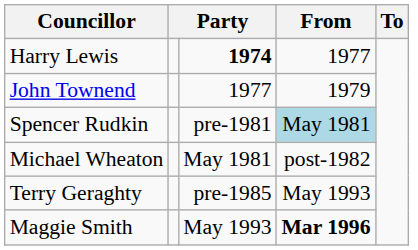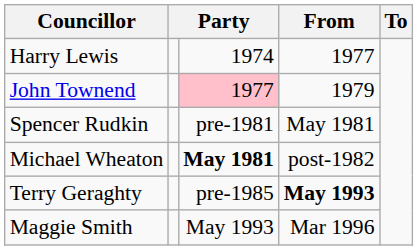(250, 55) bold -> (252, 55) normal
(250, 90) no background -> (252, 90) pink background
(326, 124) lightblue background -> (330, 124) no background
(227, 158) normal -> (229, 158) bold
(326, 192) normal -> (329, 192) bold
(326, 227) bold -> (332, 227) normal
